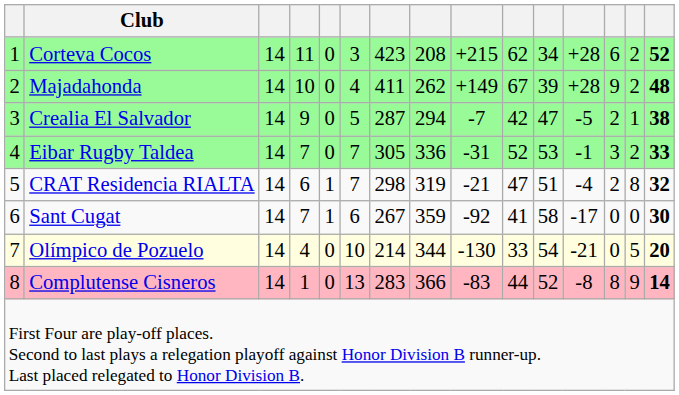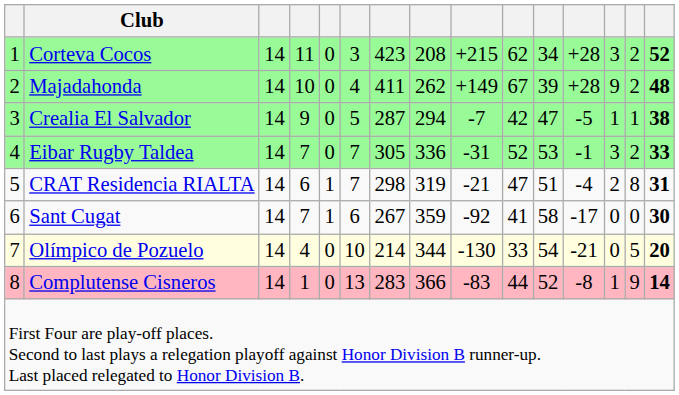(615, 53) 6 -> (615, 53) 3
(615, 119) 2 -> (615, 119) 1
(660, 184) 32 -> (660, 184) 31
(615, 282) 8 -> (615, 282) 1
